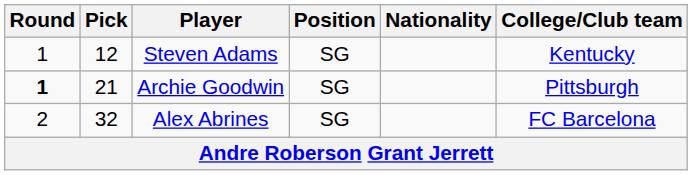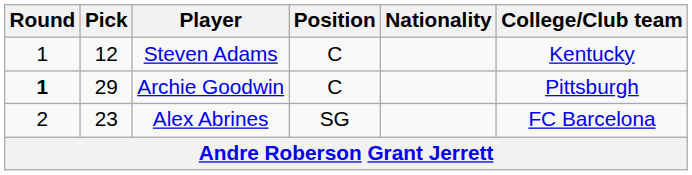(335, 53) SG -> (335, 53) C
(106, 86) 21 -> (106, 86) 29
(335, 86) SG -> (335, 86) C
(106, 119) 32 -> (106, 119) 23
